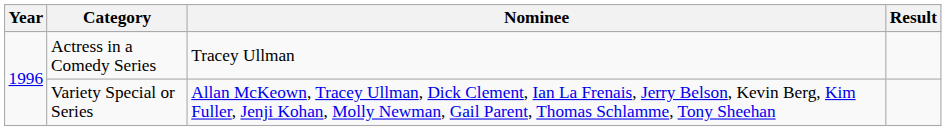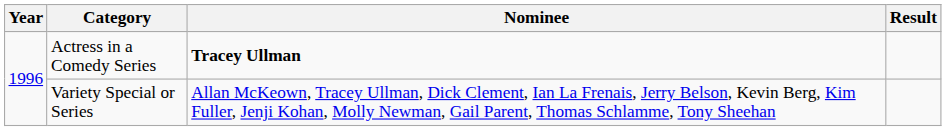(243, 55) normal -> (246, 55) bold
